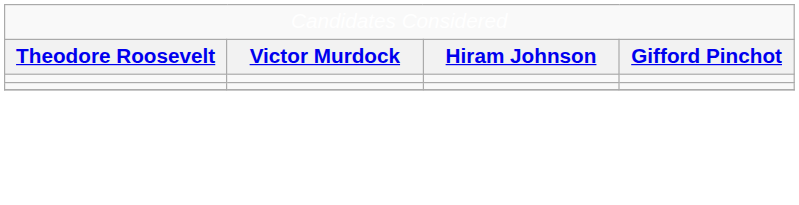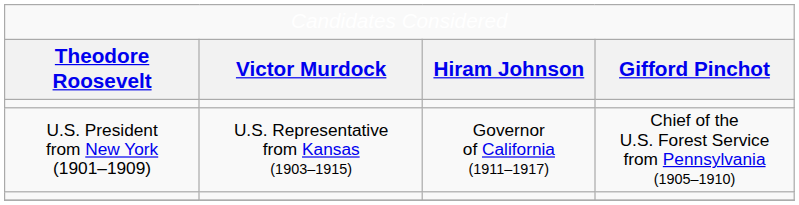+ row: (102, 150)
